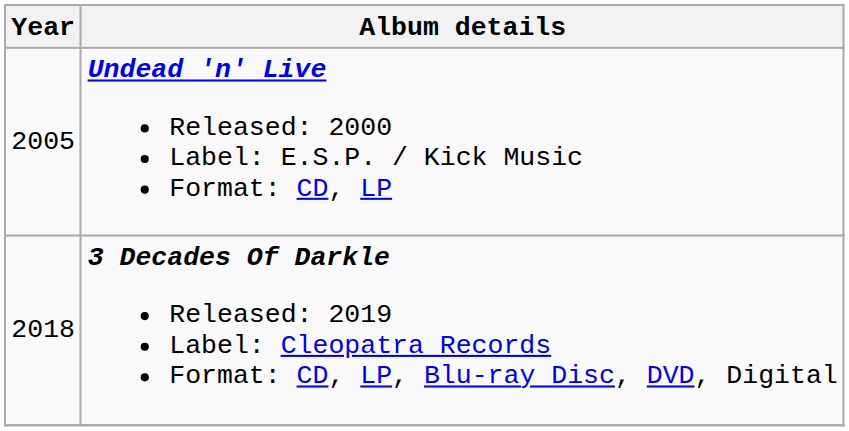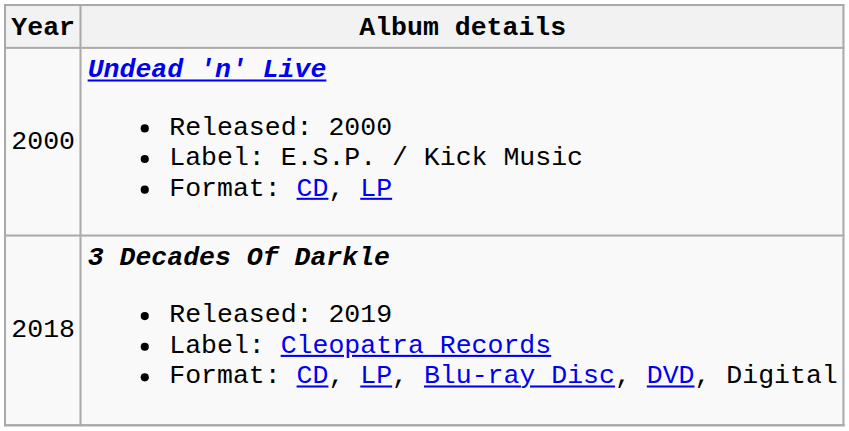(43, 142) 2005 -> (43, 142) 2000
